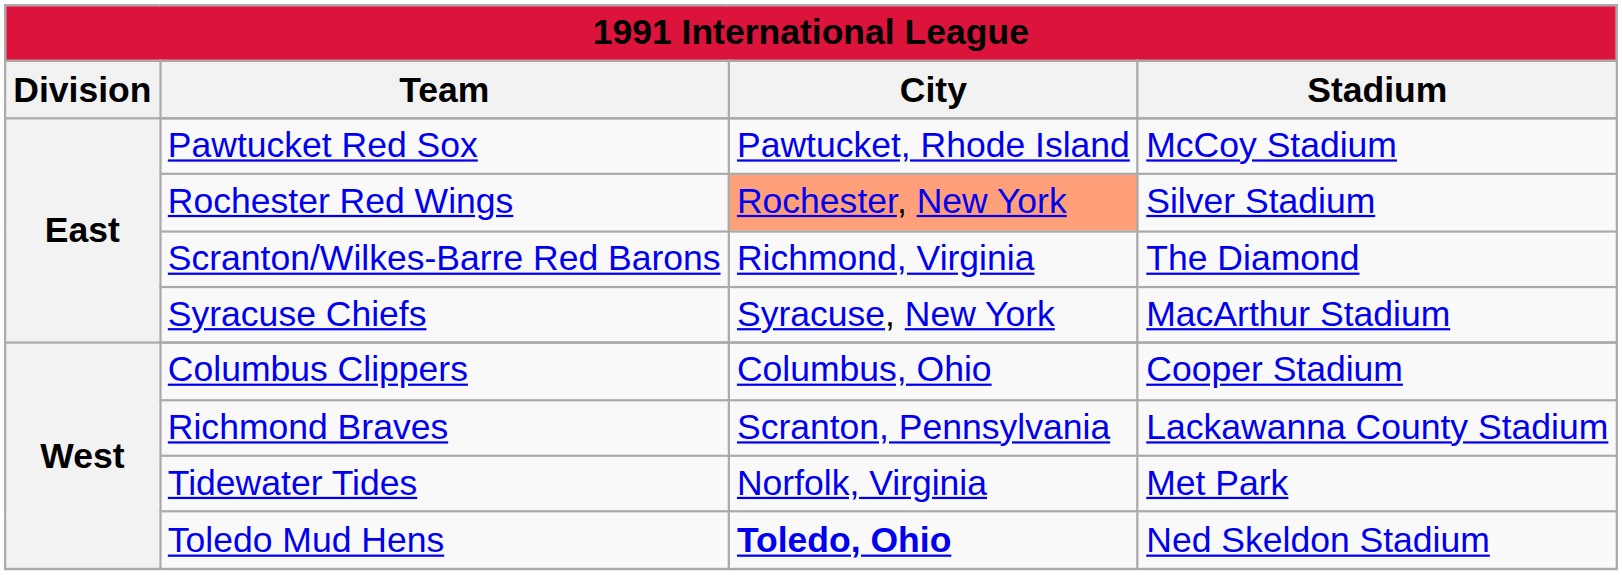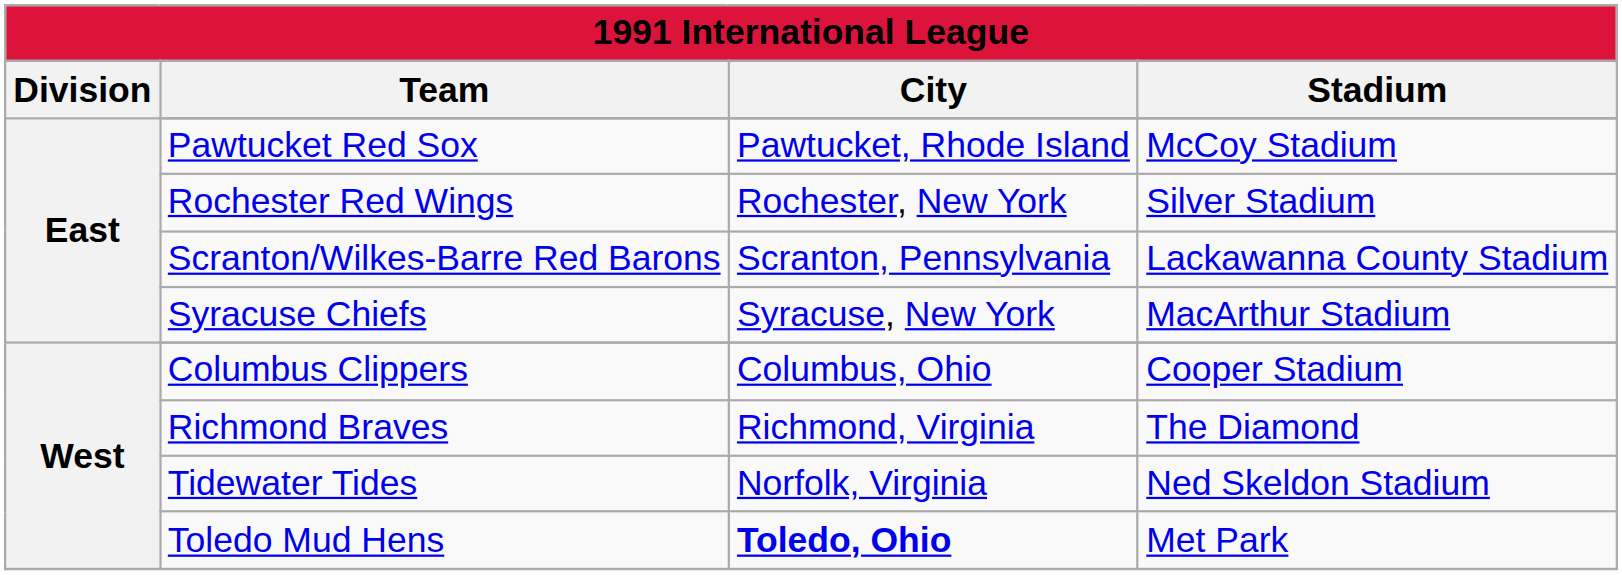(902, 201) lightsalmon background -> (902, 201) no background
(886, 257) Richmond, Virginia -> (924, 257) Scranton, Pennsylvania
(1253, 257) The Diamond -> (1377, 257) Lackawanna County Stadium
(924, 426) Scranton, Pennsylvania -> (886, 426) Richmond, Virginia
(1377, 426) Lackawanna County Stadium -> (1253, 426) The Diamond
(1217, 483) Met Park -> (1318, 483) Ned Skeldon Stadium
(1318, 539) Ned Skeldon Stadium -> (1217, 539) Met Park
